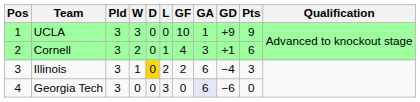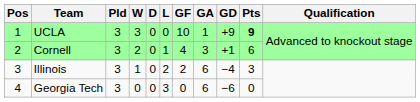(251, 32) normal -> (251, 32) bold
(153, 69) gold background -> (153, 69) no background
(205, 87) lavender background -> (205, 87) no background
